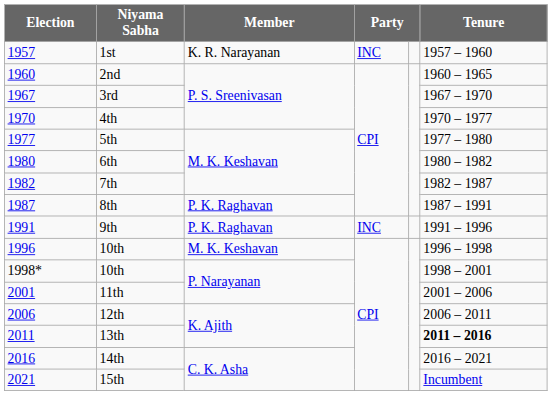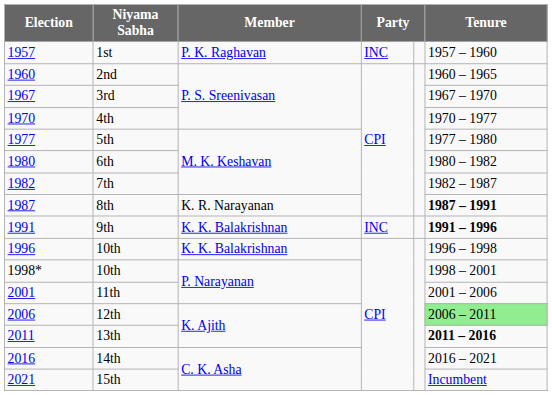(234, 52) K. R. Narayanan -> (224, 52) P. K. Raghavan
(230, 205) P. K. Raghavan -> (227, 205) K. R. Narayanan
(458, 205) normal -> (462, 205) bold
(230, 227) P. K. Raghavan -> (234, 227) K. K. Balakrishnan
(458, 227) normal -> (462, 227) bold
(233, 249) M. K. Keshavan -> (234, 249) K. K. Balakrishnan
(458, 314) no background -> (462, 314) lightgreen background
